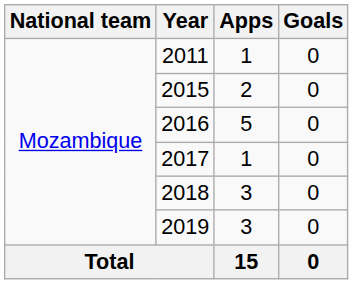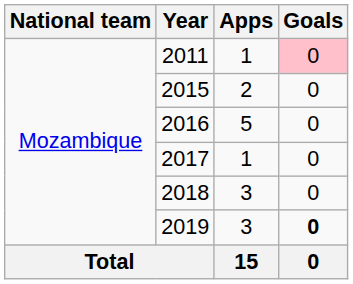(313, 55) no background -> (313, 55) pink background
(313, 227) normal -> (313, 227) bold
